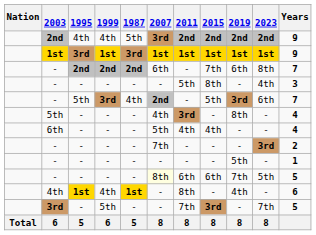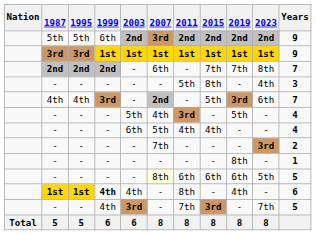columns swapped: (134, 23) <-> (55, 23)
(81, 38) 4th -> (81, 38) 5th
(108, 38) 4th -> (108, 38) 6th
(240, 69) 6th -> (240, 69) 7th
(81, 99) 5th -> (81, 99) 4th
(240, 115) 8th -> (240, 115) 5th
(240, 161) 5th -> (240, 161) 8th
(240, 176) 7th -> (240, 176) 6th
(108, 191) normal -> (108, 191) bold
(108, 207) 5th -> (108, 207) 4th
